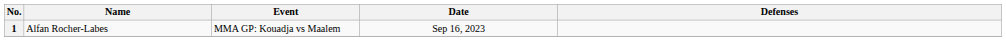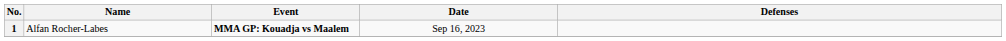(277, 28) normal -> (281, 28) bold
